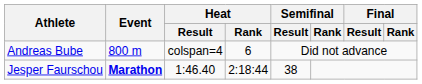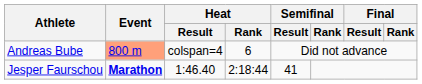(125, 51) no background -> (125, 51) lightsalmon background
(291, 70) 38 -> (291, 70) 41
